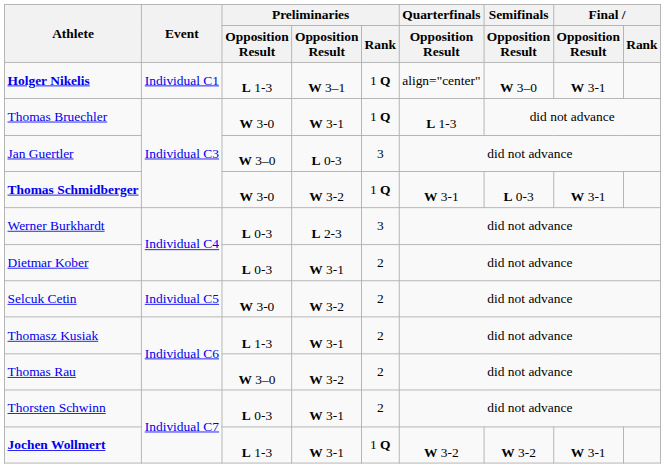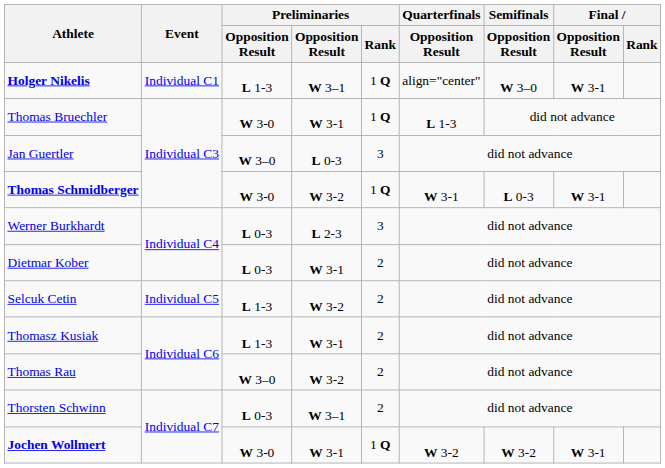(257, 306) W 3-0 -> (257, 306) L 1-3
(327, 415) W 3-1 -> (327, 415) W 3–1
(257, 452) L 1-3 -> (257, 452) W 3-0
